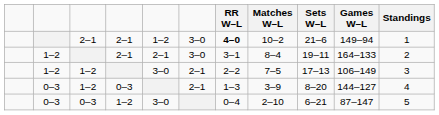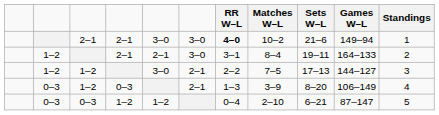(161, 39) 1–2 -> (161, 39) 3–0
(357, 71) 106–149 -> (357, 71) 144–127
(357, 86) 144–127 -> (357, 86) 106–149
(161, 102) 3–0 -> (161, 102) 1–2
